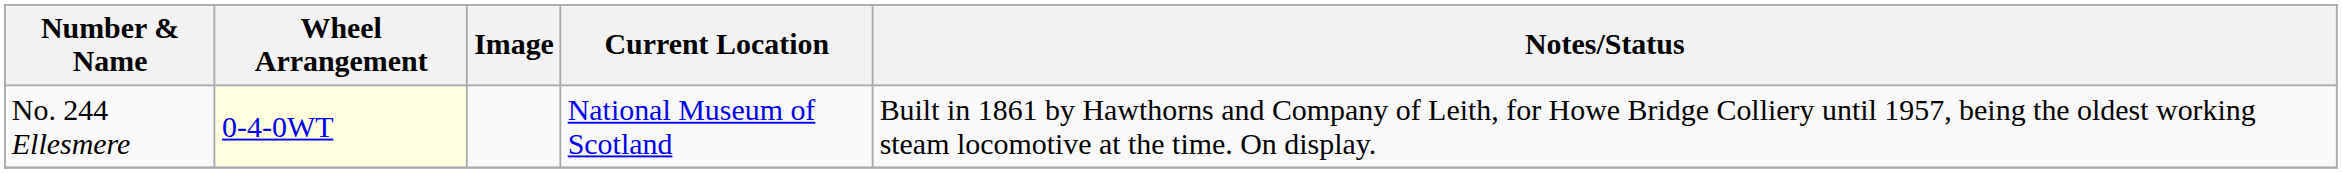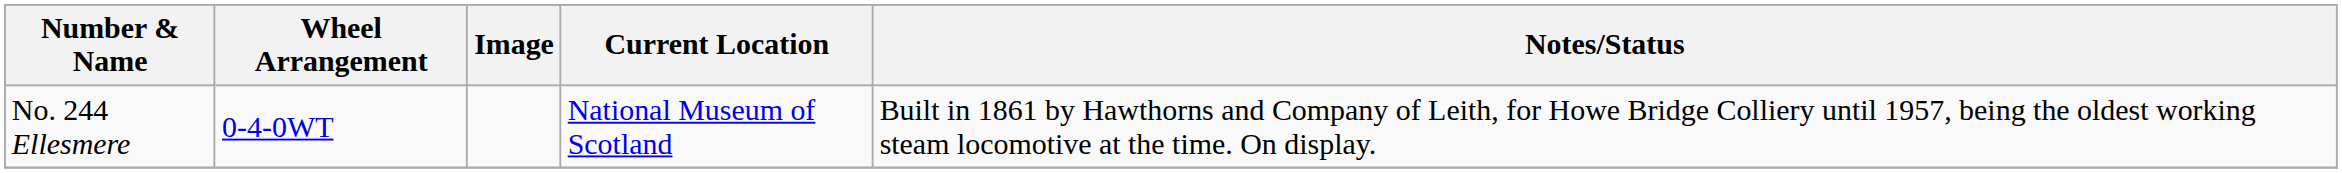(278, 126) lightyellow background -> (278, 126) no background
